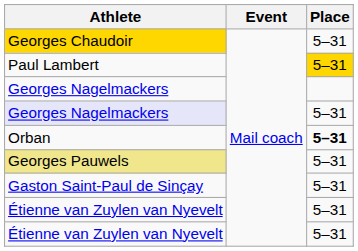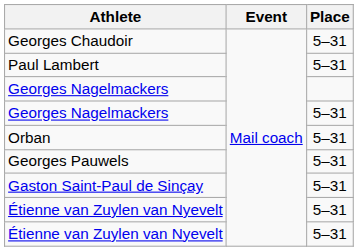(70, 41) gold background -> (70, 41) no background
(330, 65) gold background -> (330, 65) no background
(88, 113) lavender background -> (88, 113) no background
(330, 138) bold -> (330, 138) normal
(68, 162) khaki background -> (68, 162) no background
